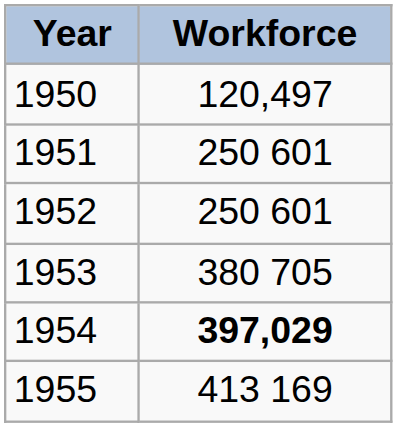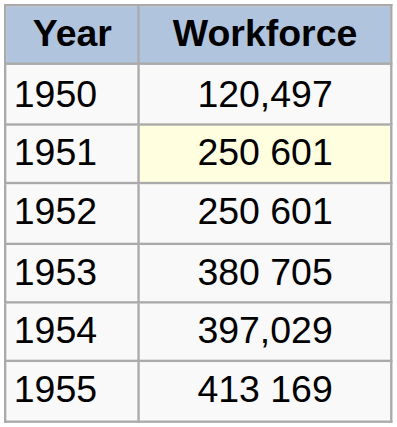(265, 152) no background -> (265, 152) lightyellow background
(265, 331) bold -> (265, 331) normal
